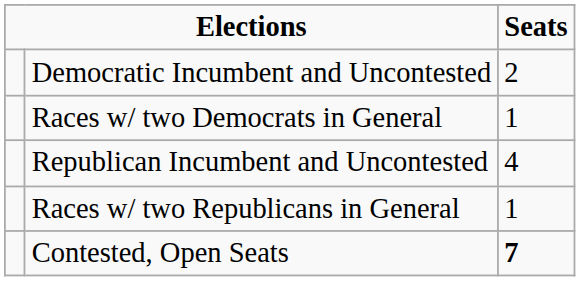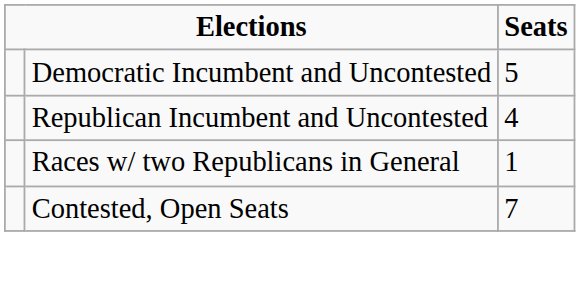(511, 72) 2 -> (511, 72) 5
- row: (237, 117)
(511, 252) bold -> (511, 207) normal
